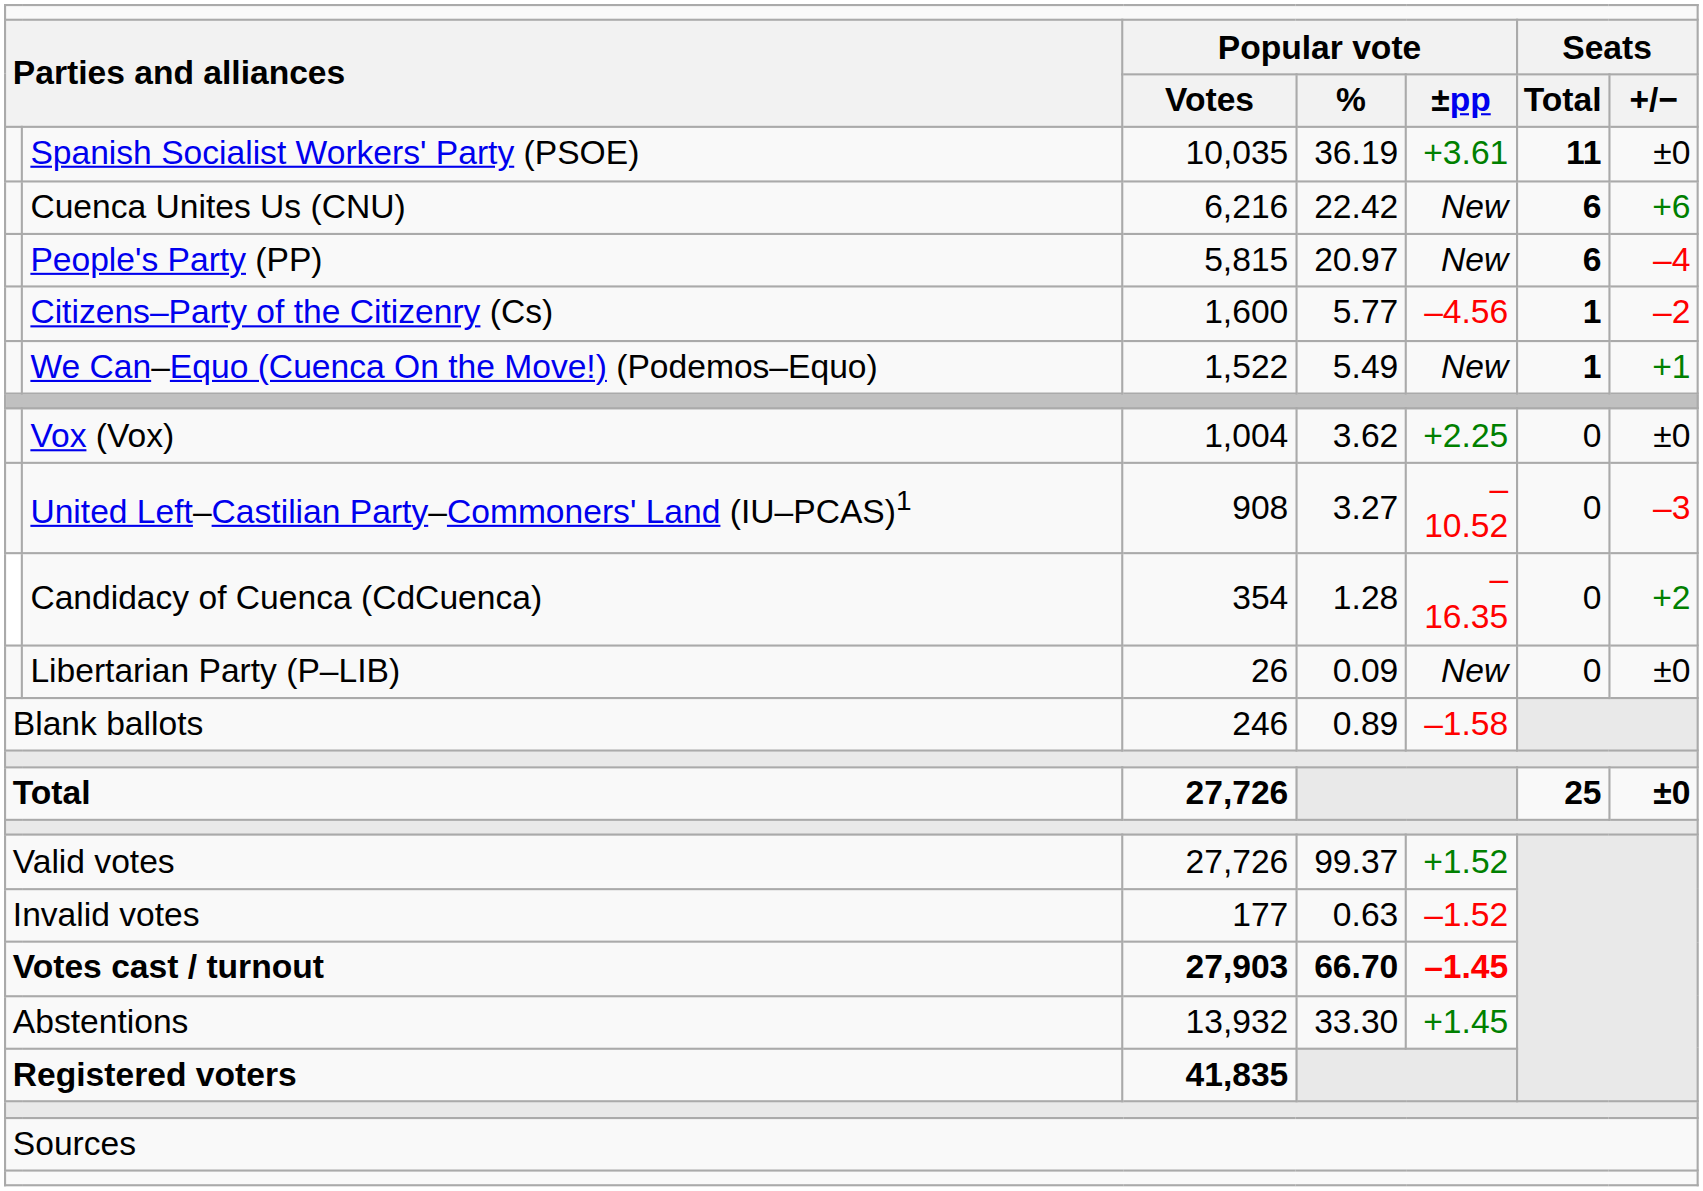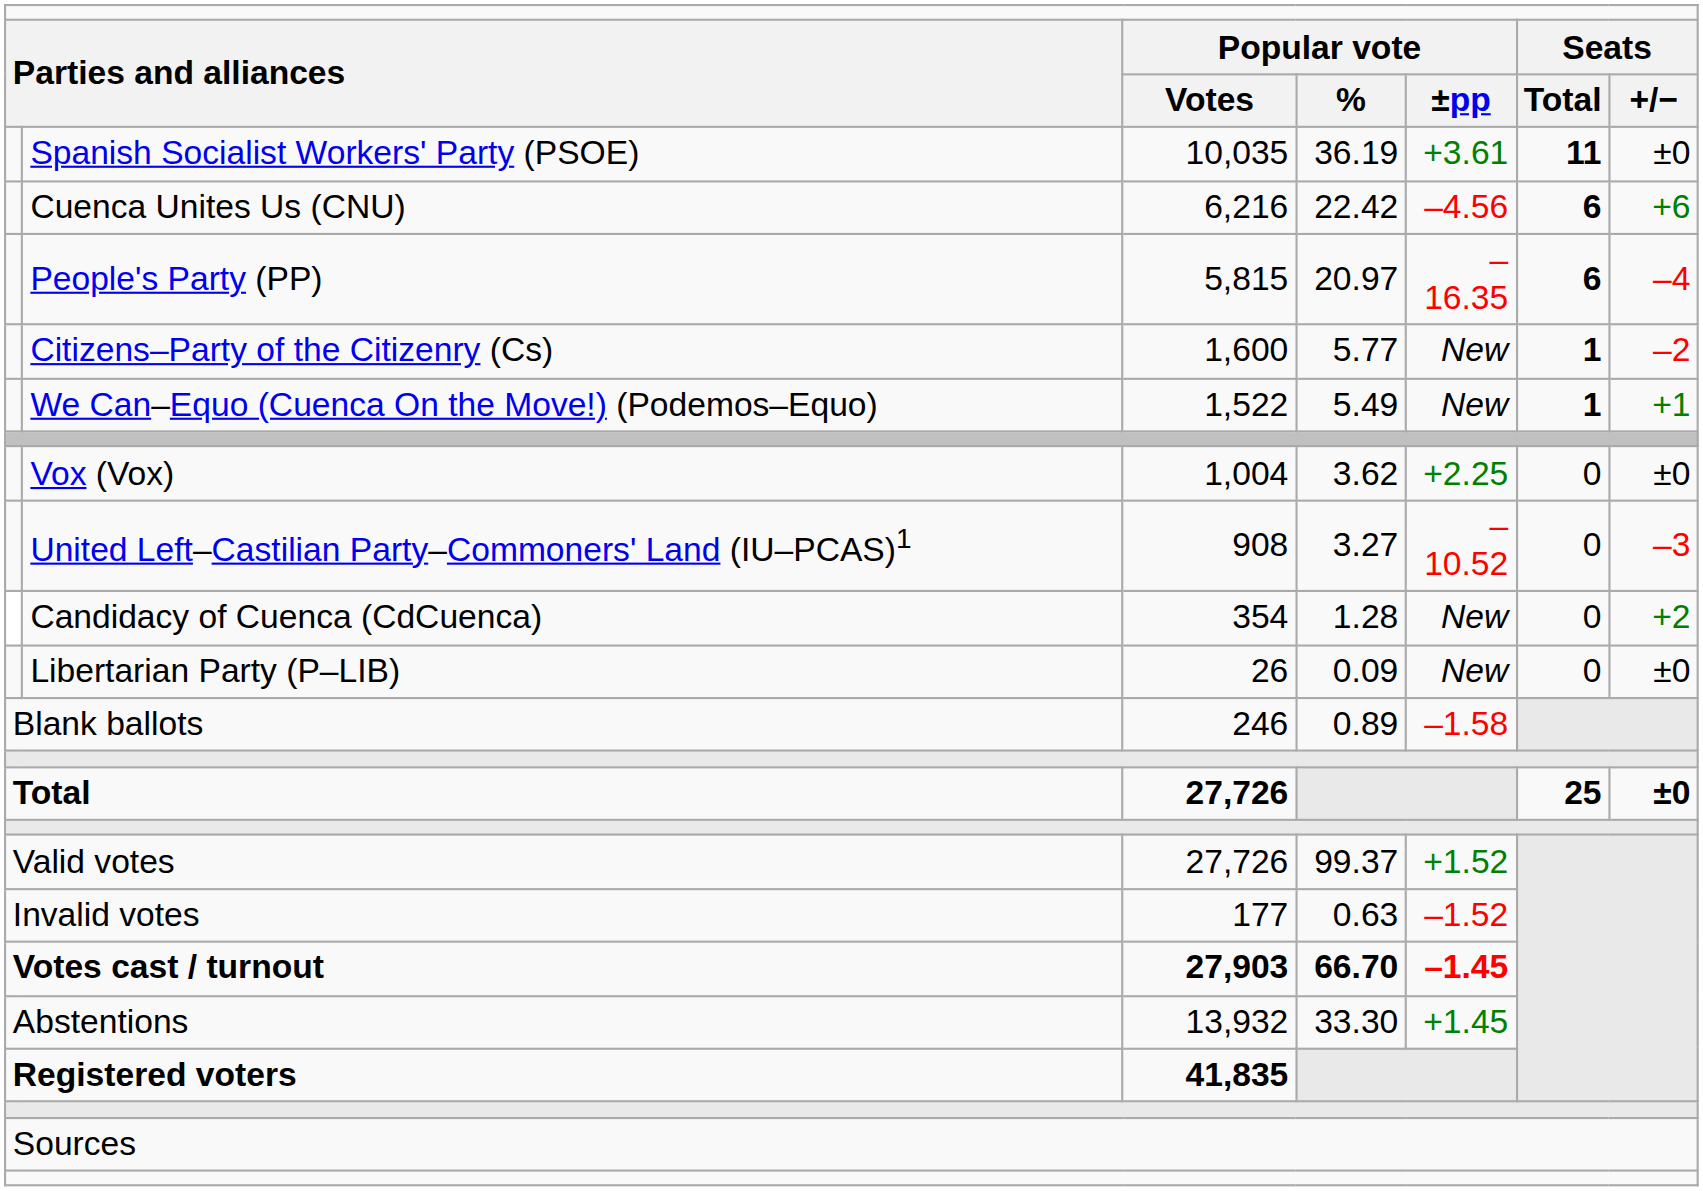(1475, 206) New -> (1466, 206) –4.56
(1475, 259) New -> (1466, 278) –16.35
(1466, 313) –4.56 -> (1475, 350) New
(1466, 598) –16.35 -> (1475, 617) New
